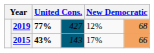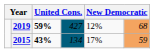(43, 26) 77% -> (43, 26) 59%
(76, 40) 143 -> (76, 40) 134
(143, 40) 66 -> (143, 40) 59
